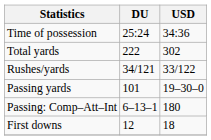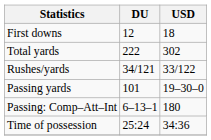rows swapped: (34, 125) <-> (52, 32)
